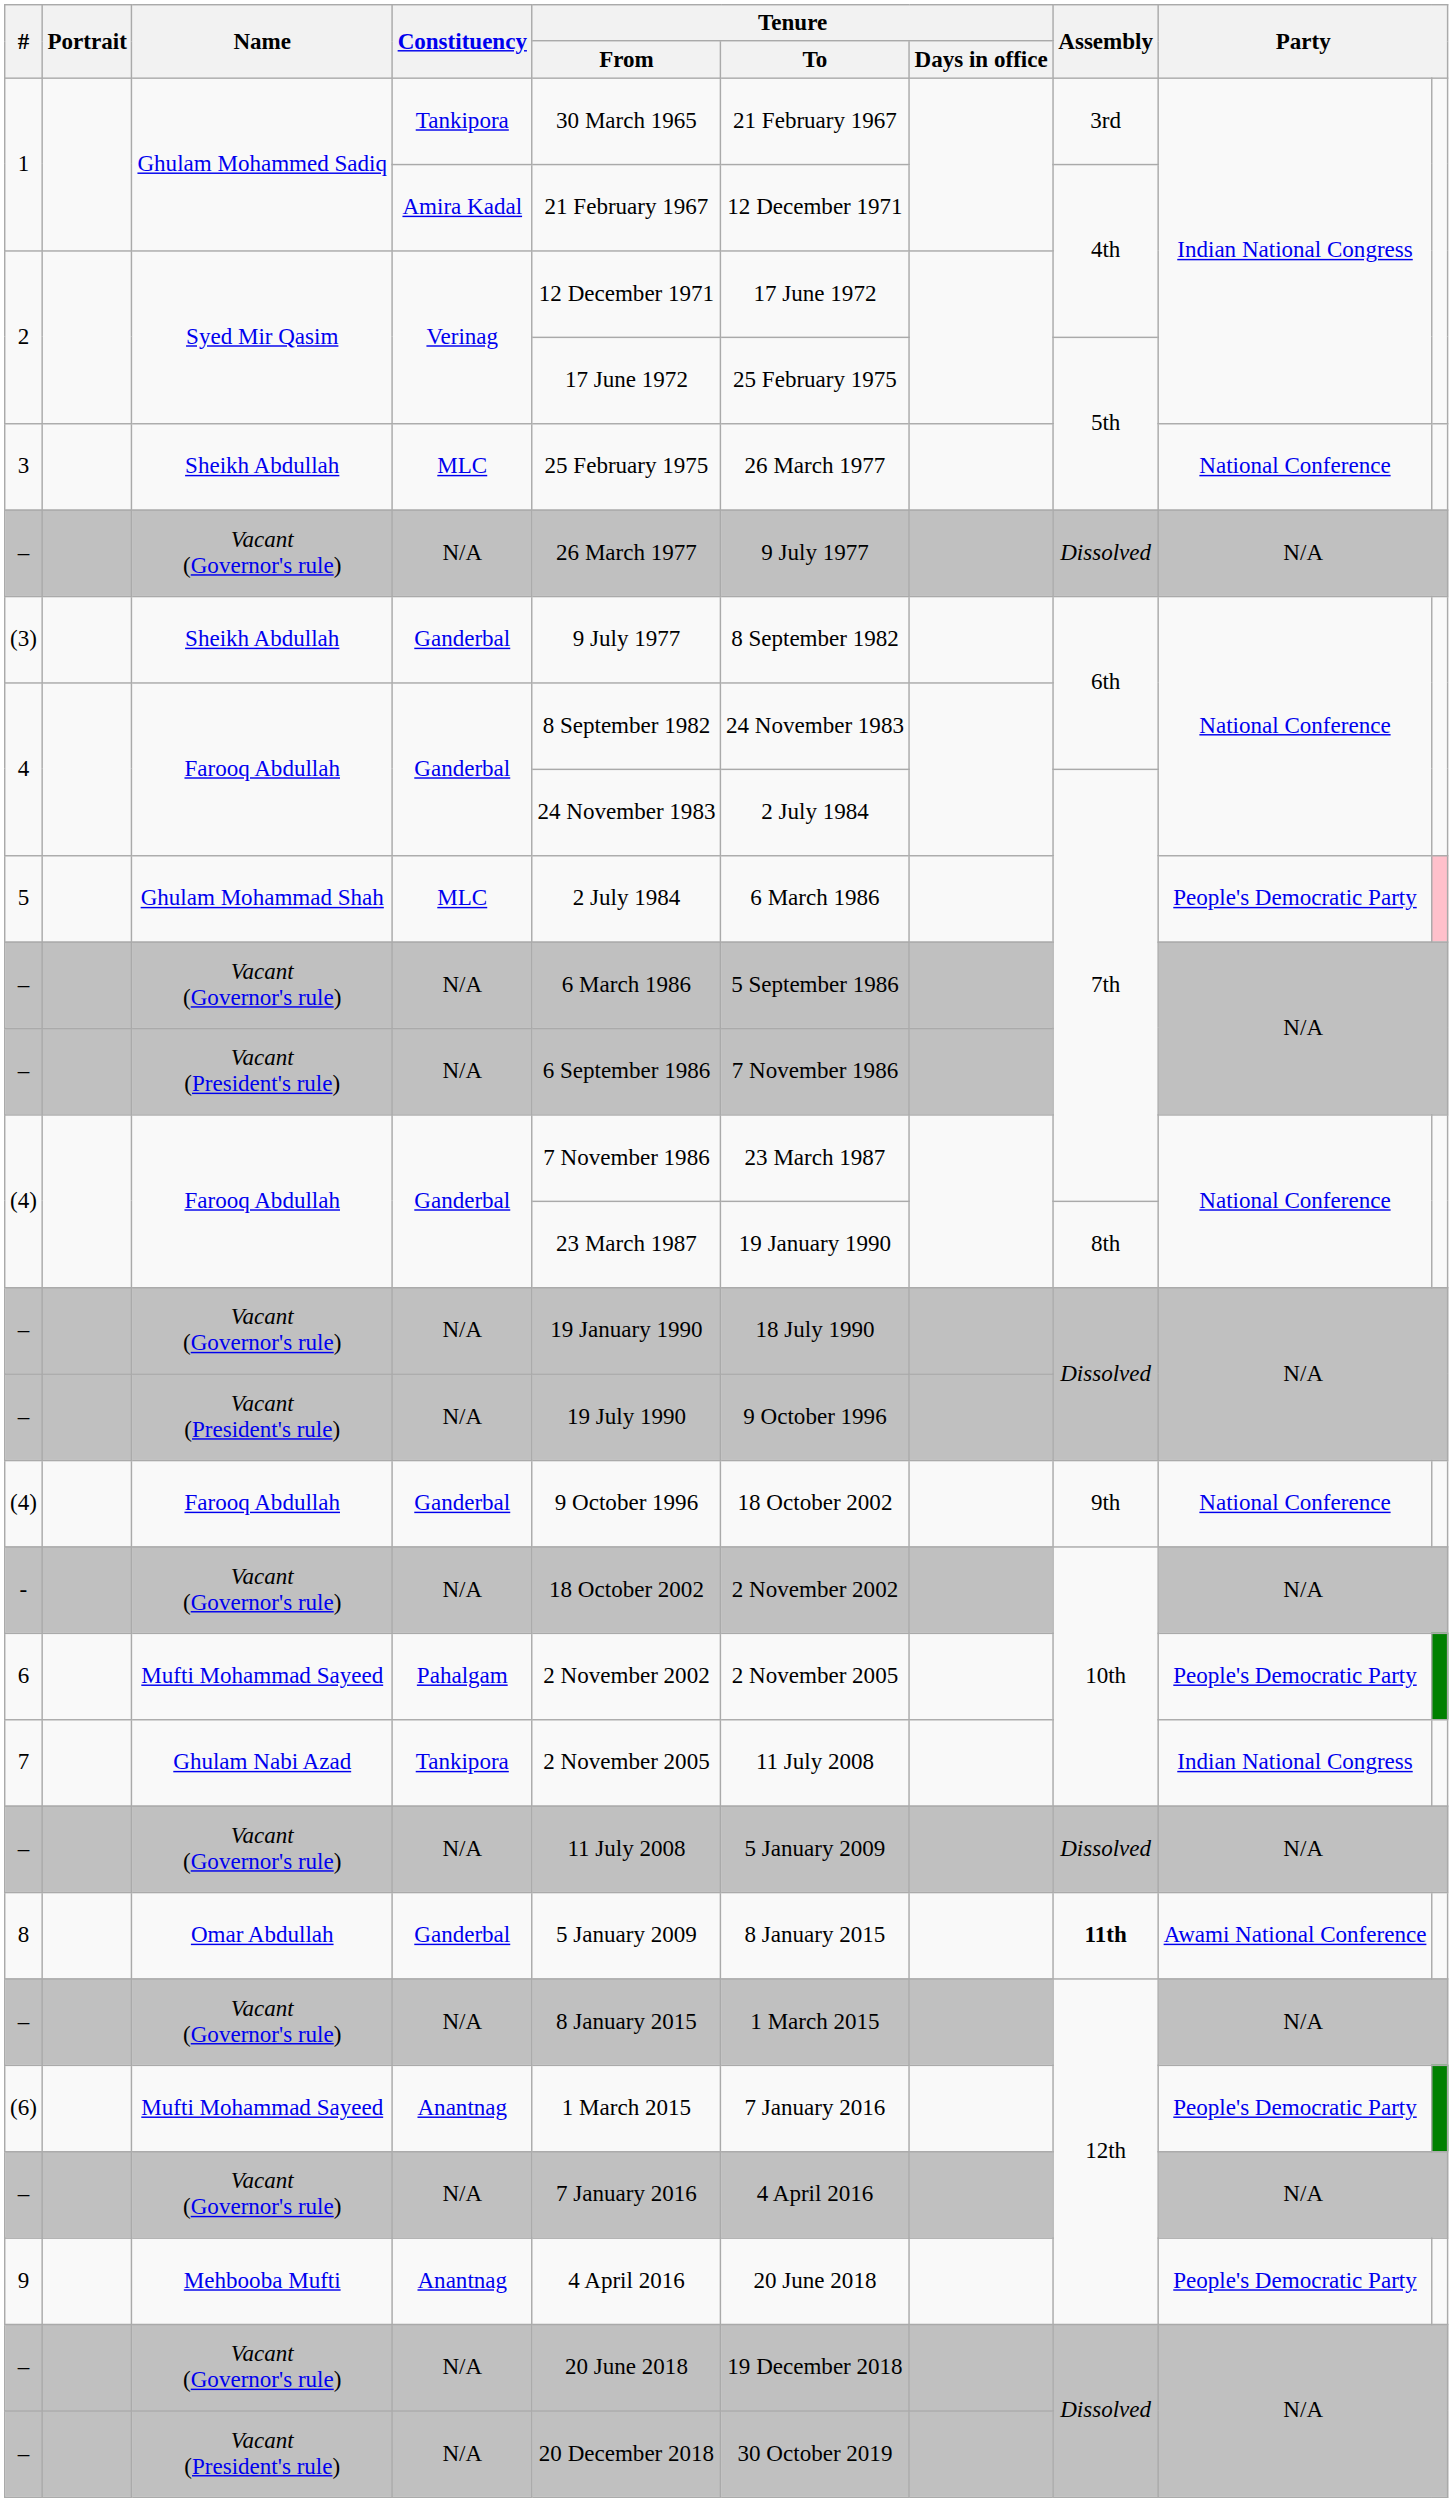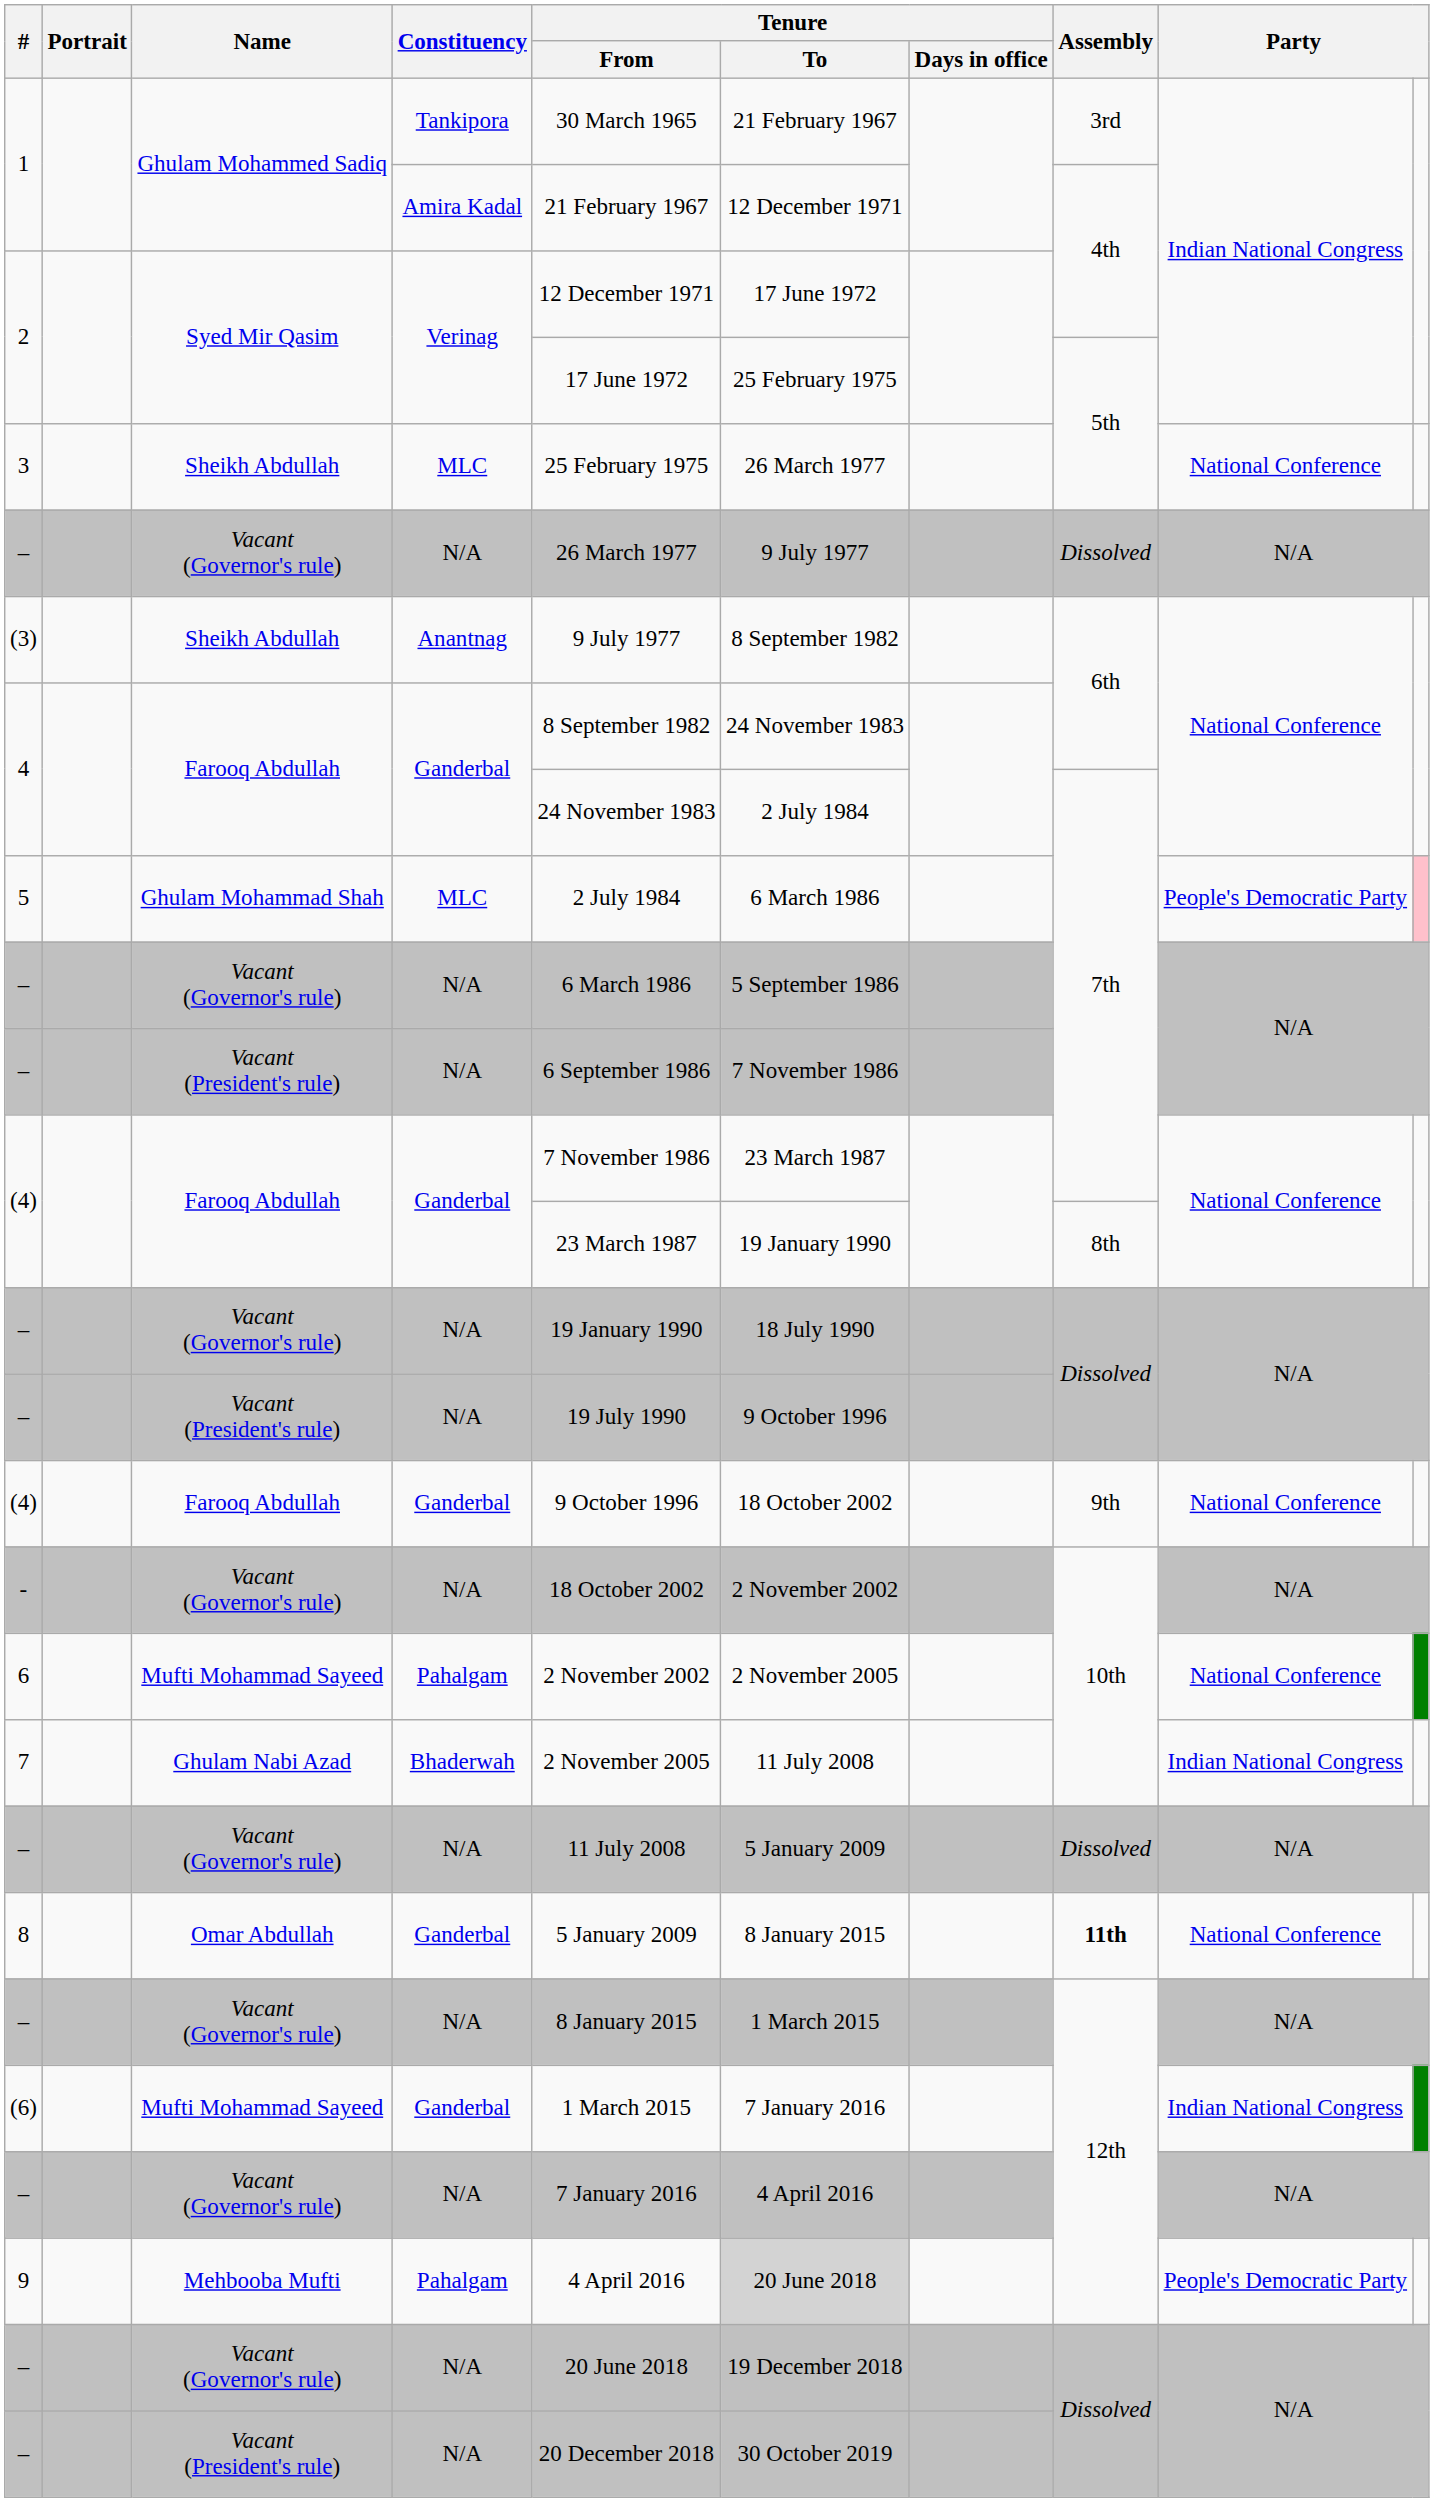(462, 639) Ganderbal -> (462, 639) Anantnag
(1295, 1675) People's Democratic Party -> (1285, 1675) National Conference
(462, 1762) Tankipora -> (462, 1762) Bhaderwah
(1295, 1935) Awami National Conference -> (1285, 1935) National Conference
(462, 2107) Anantnag -> (462, 2107) Ganderbal
(1295, 2107) People's Democratic Party -> (1285, 2107) Indian National Congress
(462, 2280) Anantnag -> (462, 2280) Pahalgam
(815, 2280) no background -> (815, 2280) lightgrey background
